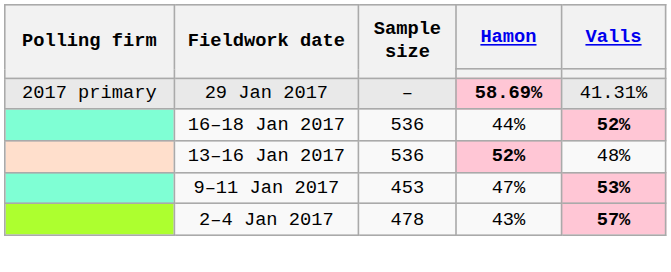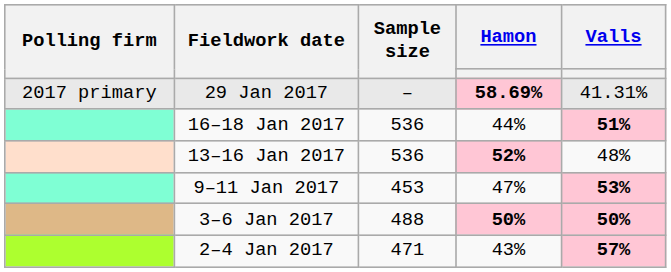(614, 125) 52% -> (614, 125) 51%
+ row: (266, 219)
(407, 219) 478 -> (407, 251) 471
